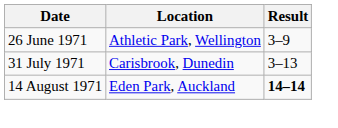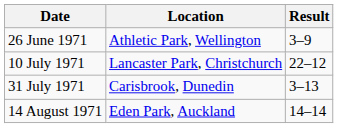+ row: (46, 63)
(286, 87) bold -> (308, 110) normal
